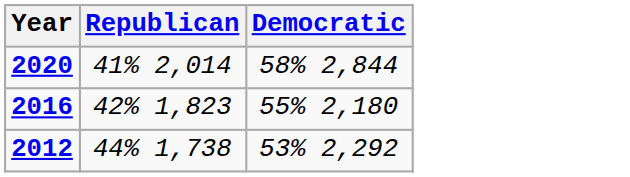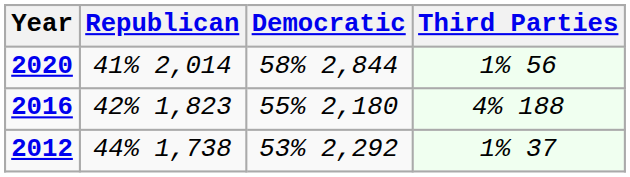+ column: (518, 26)
